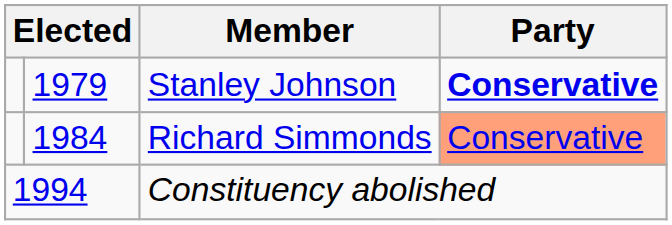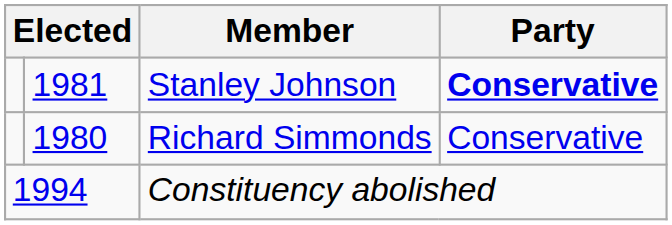(70, 84) 1979 -> (70, 84) 1981
(70, 137) 1984 -> (70, 137) 1980
(545, 137) lightsalmon background -> (545, 137) no background
